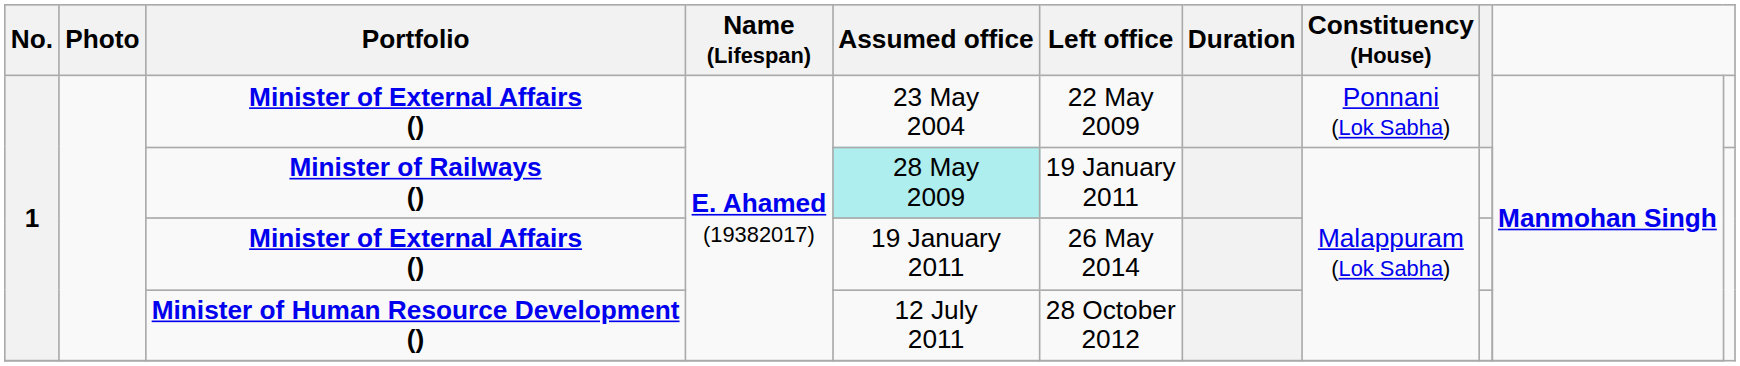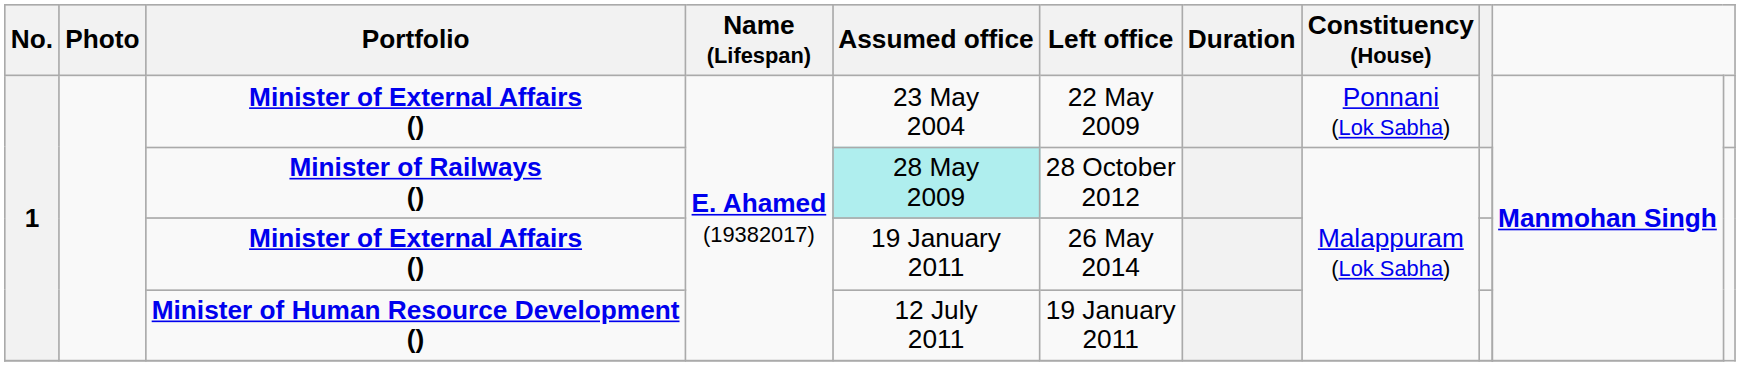(1111, 182) 19 January 2011 -> (1111, 182) 28 October 2012
(1111, 324) 28 October 2012 -> (1111, 324) 19 January 2011
